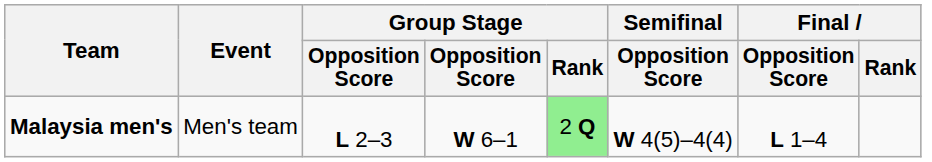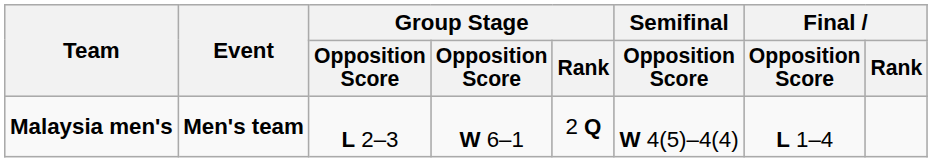(241, 127) normal -> (244, 127) bold
(577, 127) lightgreen background -> (583, 127) no background
